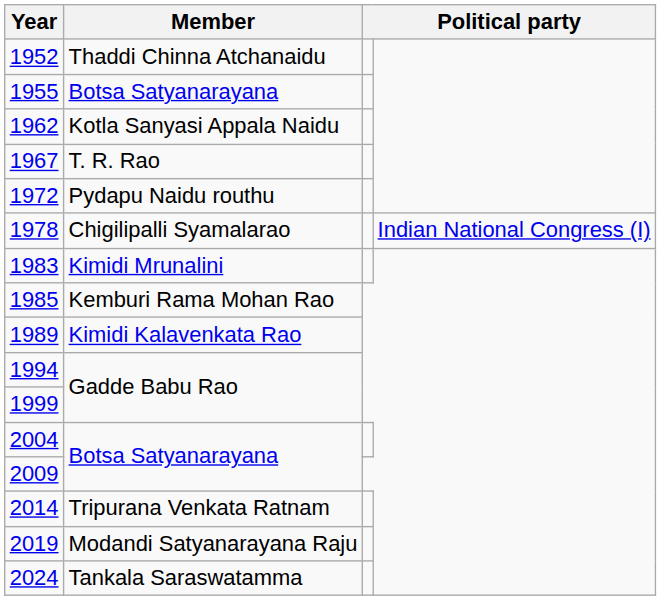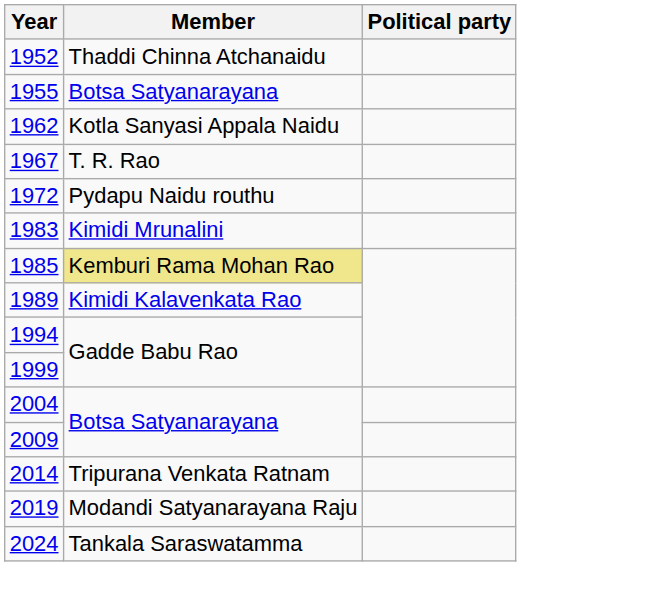- row: (34, 230)
(201, 299) no background -> (201, 265) khaki background
